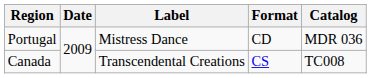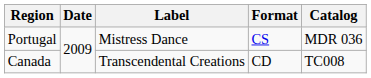(262, 38) CD -> (260, 38) CS
(260, 61) CS -> (262, 61) CD
